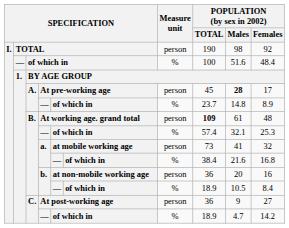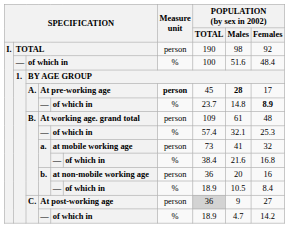(175, 90) normal -> (175, 90) bold
(268, 104) normal -> (268, 104) bold
(209, 118) bold -> (209, 118) normal
(209, 201) no background -> (209, 201) lightgrey background
